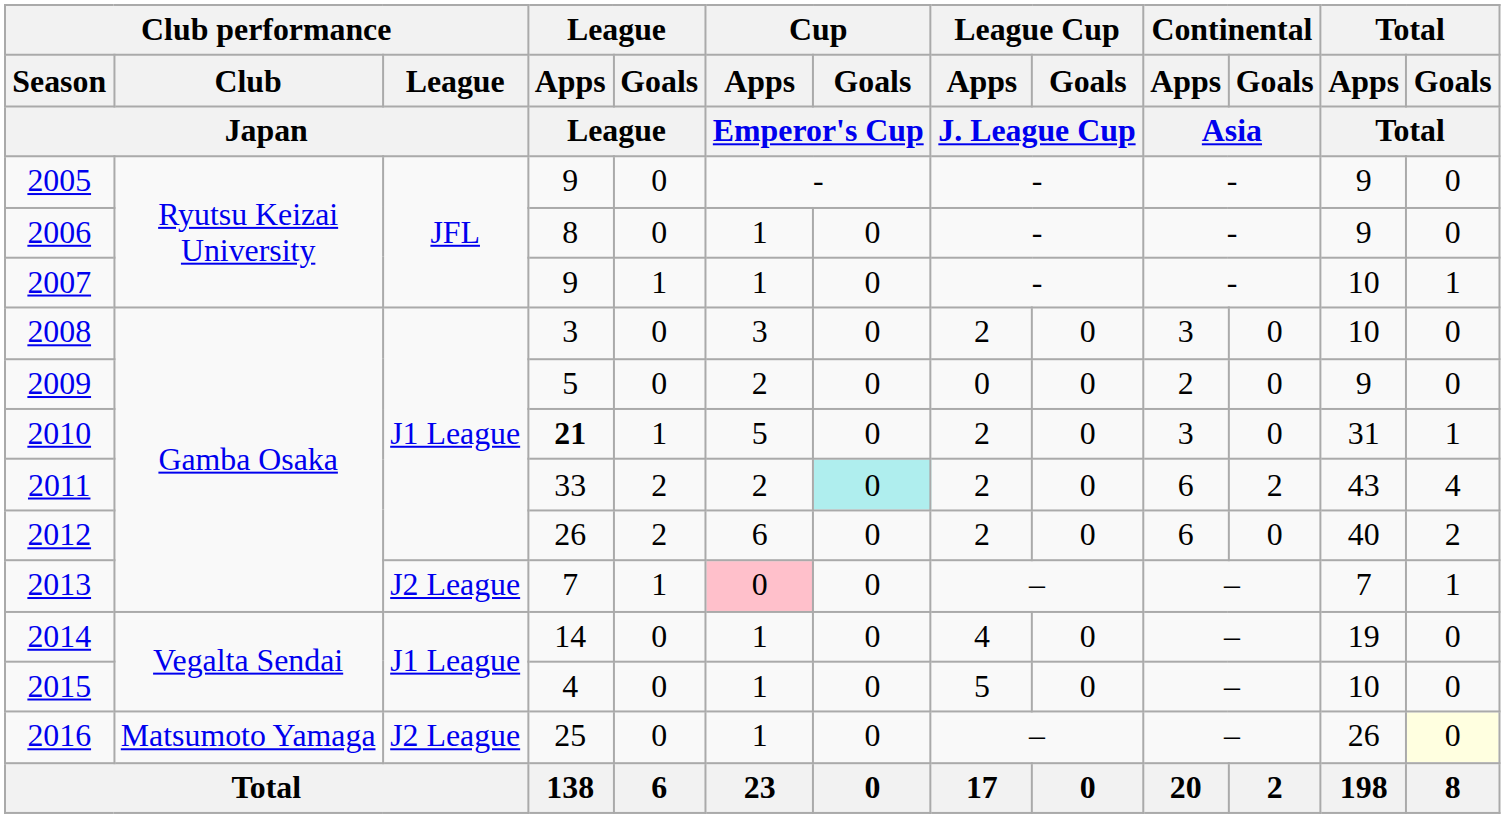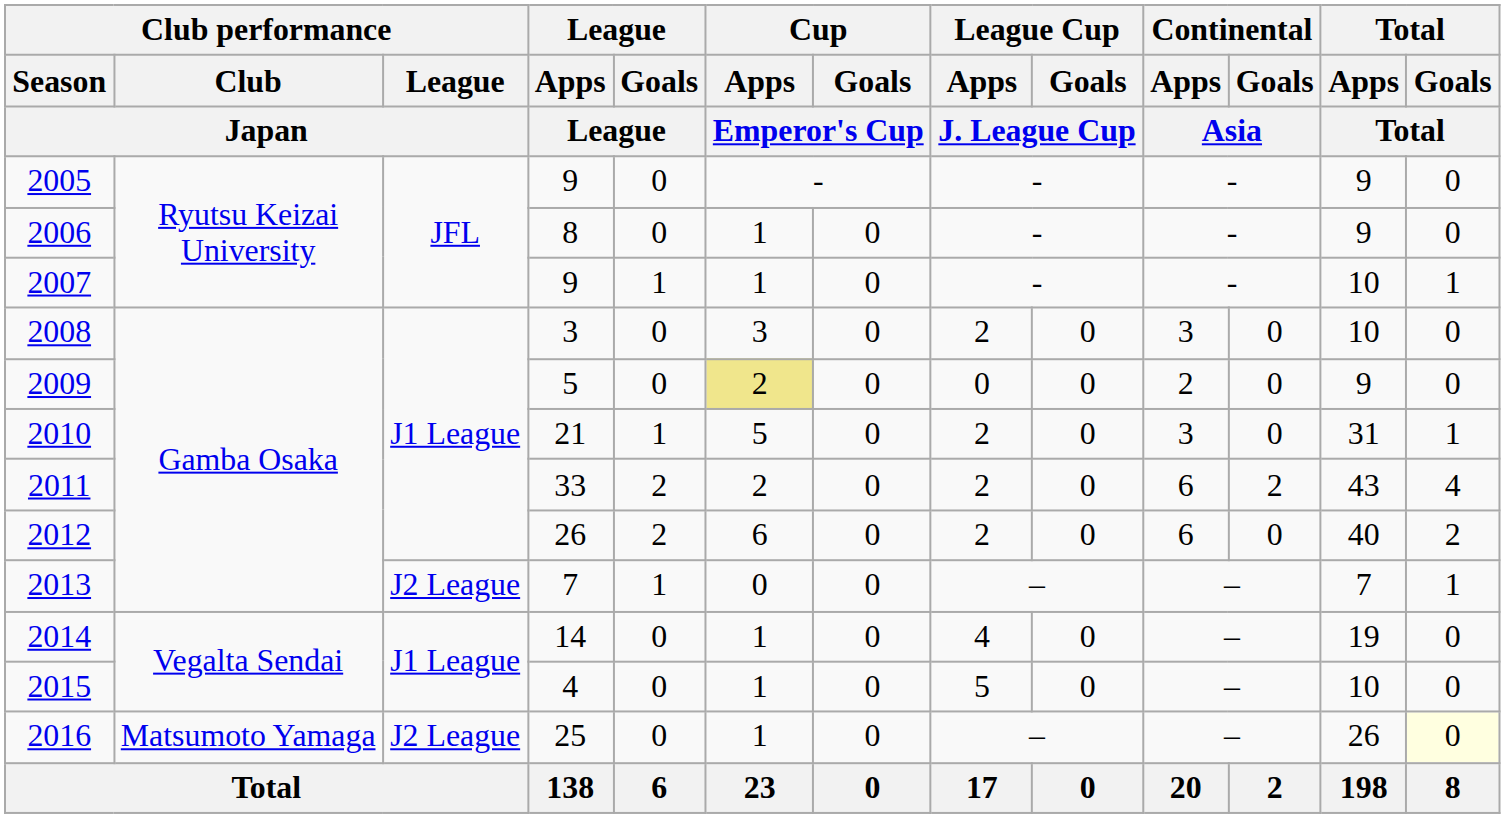(760, 383) no background -> (760, 383) khaki background
(570, 433) bold -> (570, 433) normal
(872, 484) paleturquoise background -> (872, 484) no background
(760, 585) pink background -> (760, 585) no background
